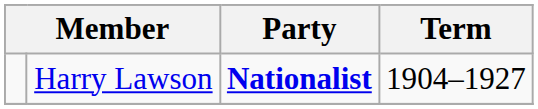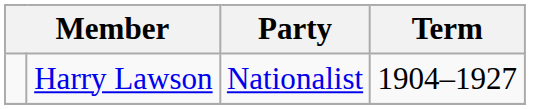(299, 78) bold -> (295, 78) normal
